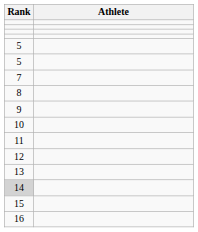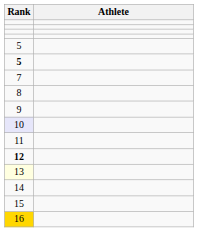(19, 62) normal -> (19, 62) bold
(19, 125) no background -> (19, 125) lavender background
(19, 156) normal -> (19, 156) bold
(19, 172) no background -> (19, 172) lightyellow background
(19, 187) lightgrey background -> (19, 187) no background
(19, 219) no background -> (19, 219) gold background
